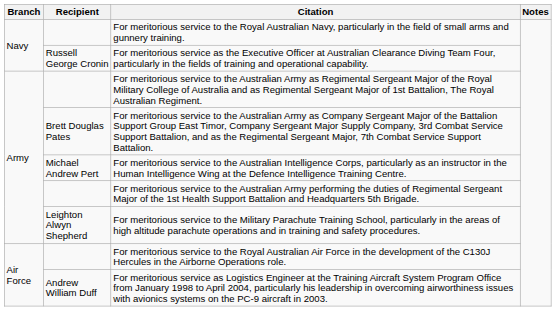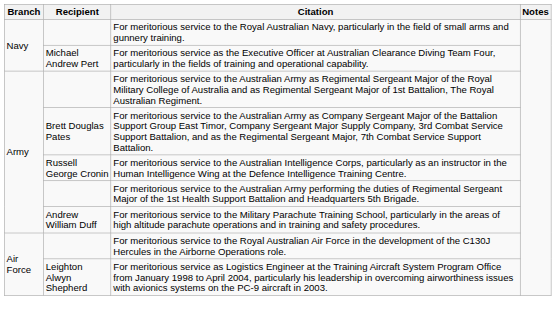(77, 58) Russell George Cronin -> (72, 58) Michael Andrew Pert
(72, 168) Michael Andrew Pert -> (77, 168) Russell George Cronin
(66, 225) Leighton Alwyn Shepherd -> (71, 220) Andrew William Duff
(71, 288) Andrew William Duff -> (66, 277) Leighton Alwyn Shepherd
